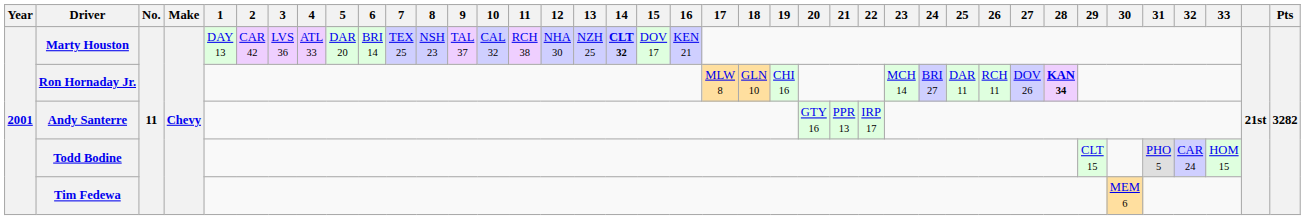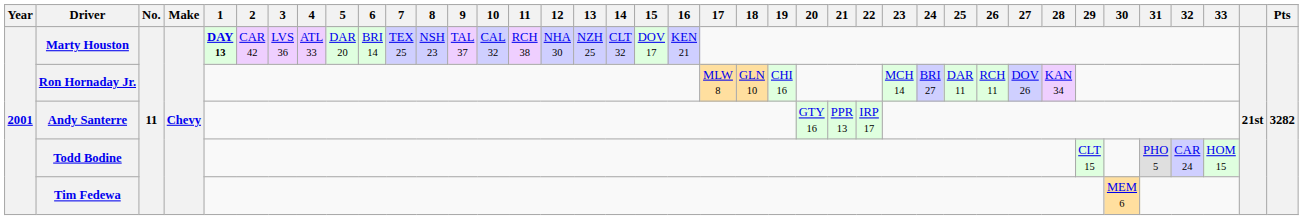(220, 44) normal -> (220, 45) bold
(621, 45) bold -> (620, 44) normal
(1061, 82) bold -> (1058, 82) normal
